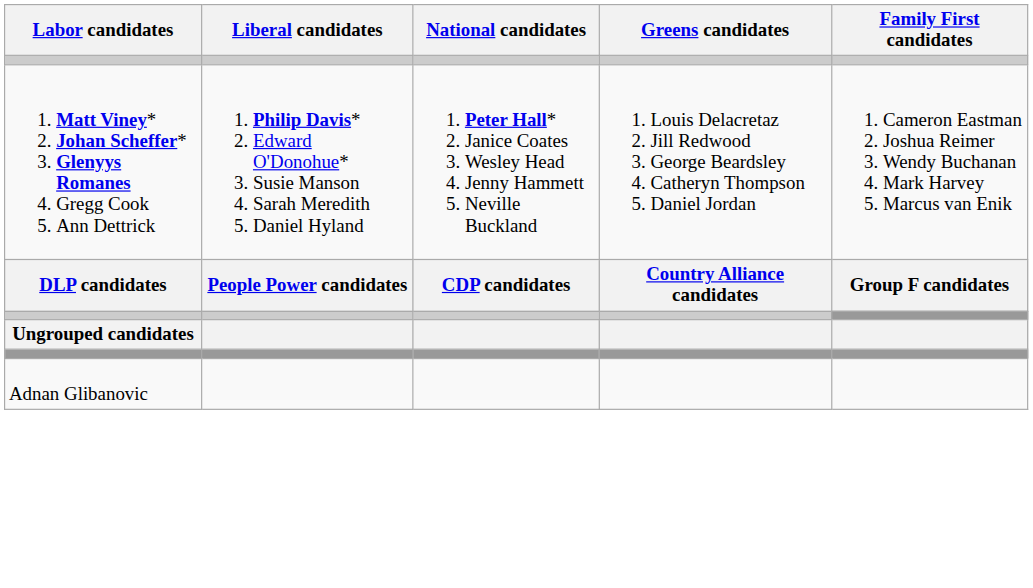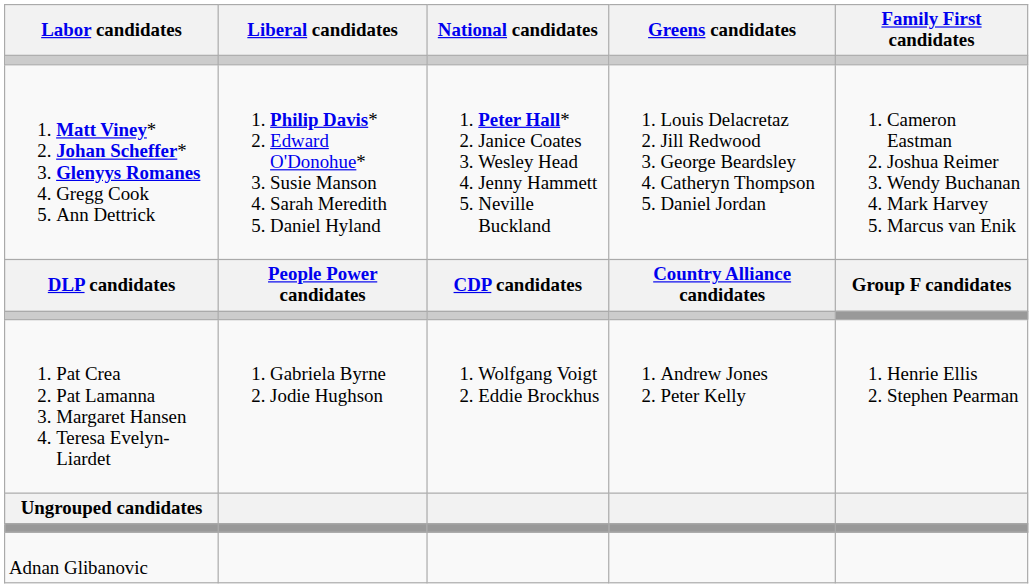+ row: (112, 417)
